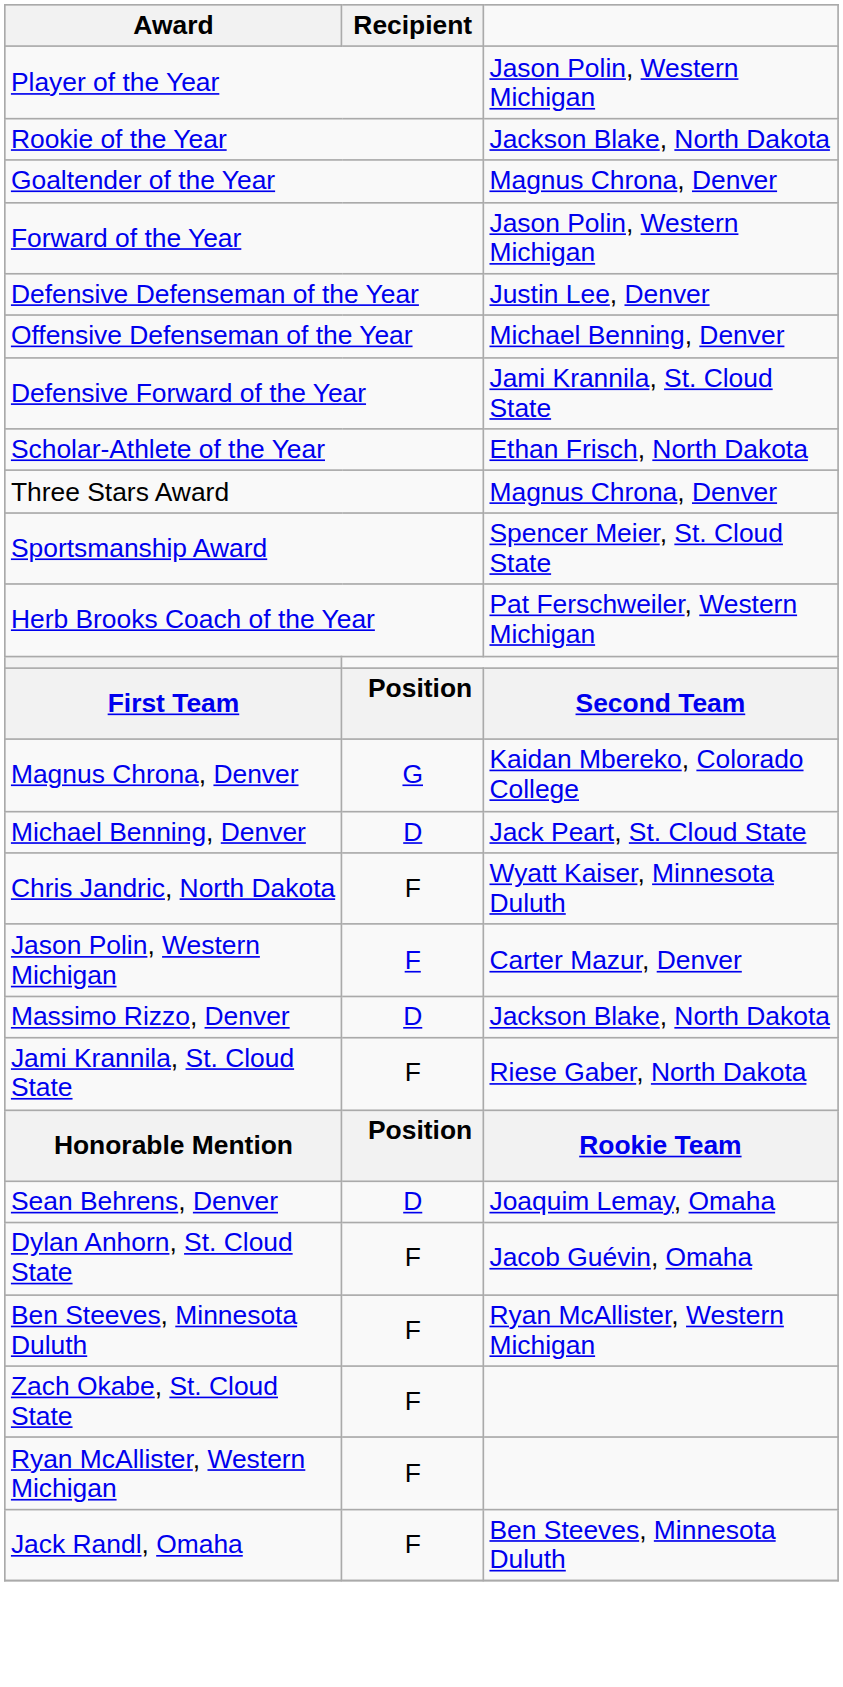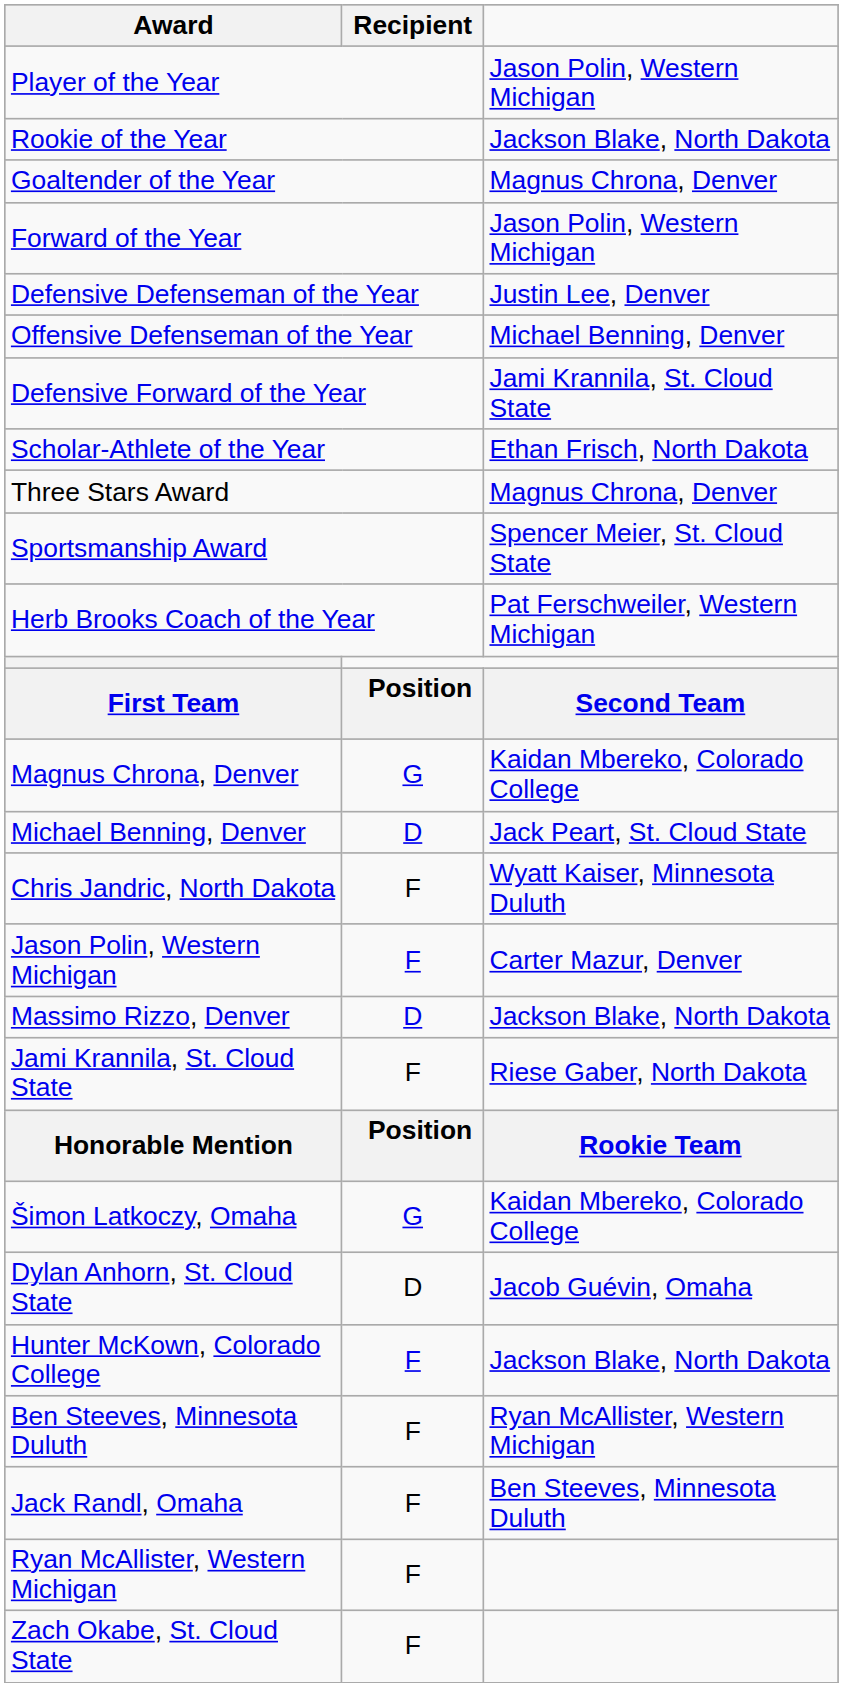+ row: (154, 1216)
- row: (144, 1201)
(413, 1258) F -> (413, 1288) D
+ row: (166, 1359)
rows swapped: (127, 1544) <-> (144, 1401)
